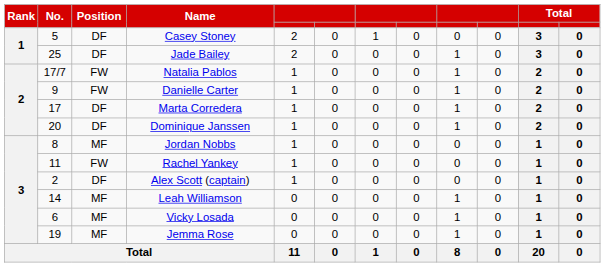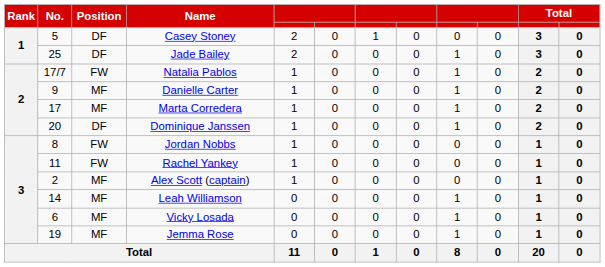(99, 90) FW -> (99, 90) MF
(99, 108) DF -> (99, 108) MF
(99, 144) MF -> (99, 144) FW
(99, 180) DF -> (99, 180) MF
